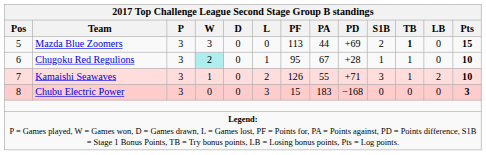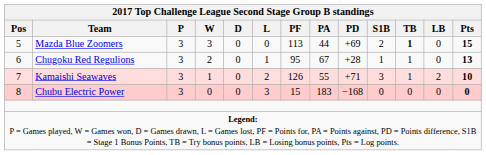(209, 60) paleturquoise background -> (209, 60) no background
(467, 60) 10 -> (467, 60) 13
(467, 92) 3 -> (467, 92) 0
